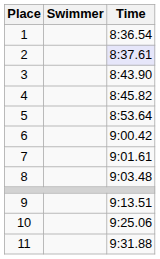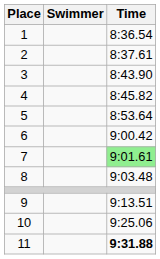(131, 55) lavender background -> (131, 55) no background
(131, 156) no background -> (131, 156) lightgreen background
(131, 243) normal -> (131, 243) bold
